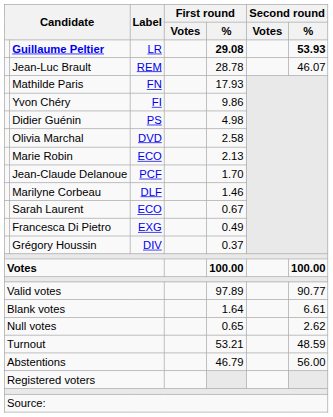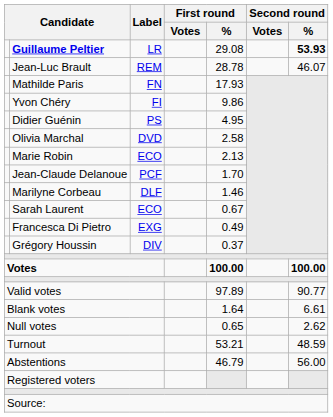(230, 49) bold -> (230, 49) normal
(233, 120) 4.98 -> (233, 120) 4.95
